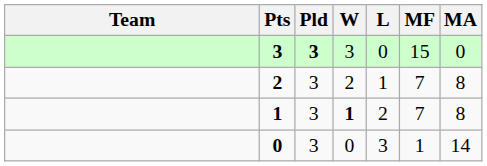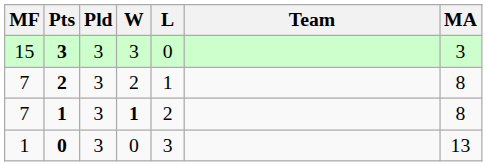columns swapped: (132, 20) <-> (420, 20)
(314, 51) bold -> (98, 51) normal
(460, 51) 0 -> (460, 51) 3
(460, 144) 14 -> (460, 144) 13
